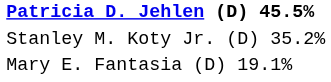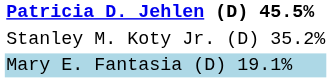(149, 65) no background -> (149, 65) lightblue background
